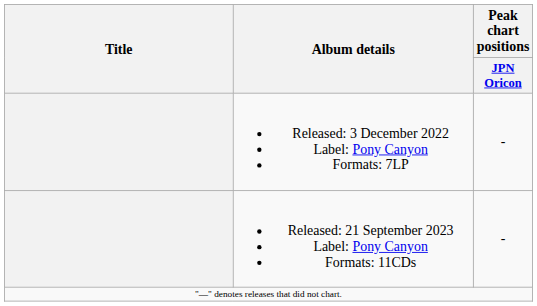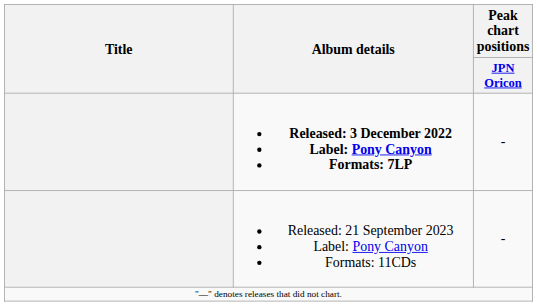(353, 150) normal -> (353, 150) bold
